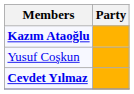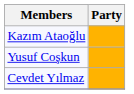(49, 36) bold -> (46, 36) normal
(48, 78) bold -> (46, 78) normal
